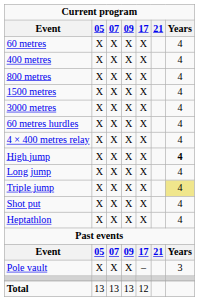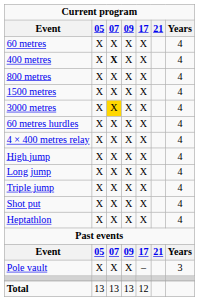(114, 60) normal -> (114, 60) bold
(114, 108) no background -> (114, 108) gold background
(180, 156) bold -> (180, 156) normal
(180, 188) khaki background -> (180, 188) no background
